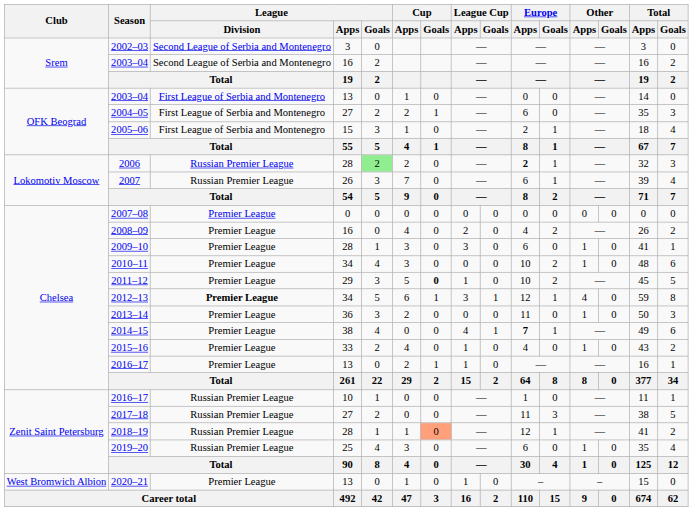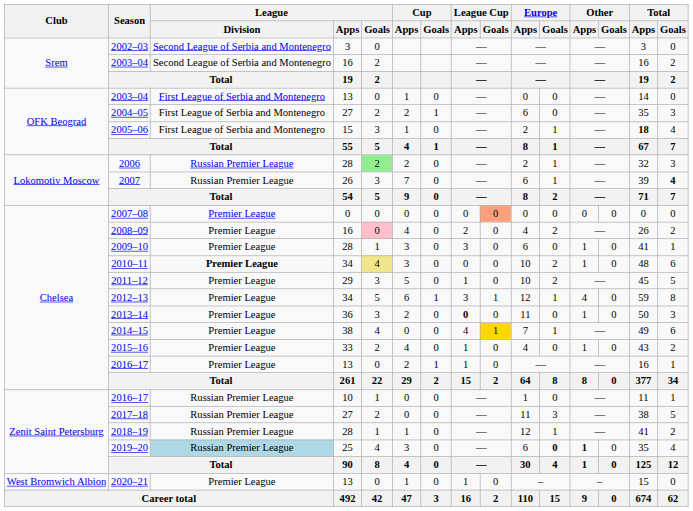(643, 130) normal -> (643, 130) bold
(525, 163) bold -> (525, 163) normal
(673, 180) normal -> (673, 180) bold
(496, 213) no background -> (496, 213) lightsalmon background
(377, 230) no background -> (377, 230) pink background
(242, 264) normal -> (242, 264) bold
(377, 264) no background -> (377, 264) khaki background
(436, 280) bold -> (436, 280) normal
(242, 297) bold -> (242, 297) normal
(466, 314) normal -> (466, 314) bold
(496, 331) no background -> (496, 331) gold background
(525, 331) bold -> (525, 331) normal
(436, 431) lightsalmon background -> (436, 431) no background
(242, 448) no background -> (242, 448) lightblue background
(555, 448) normal -> (555, 448) bold
(584, 448) normal -> (584, 448) bold
